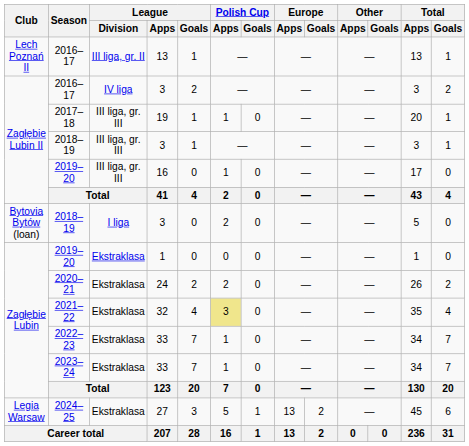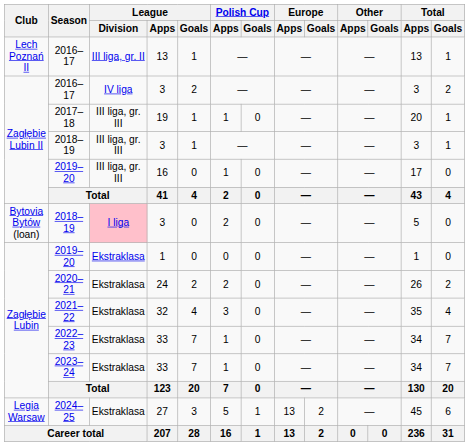(118, 223) no background -> (118, 223) pink background
(226, 312) khaki background -> (226, 312) no background
